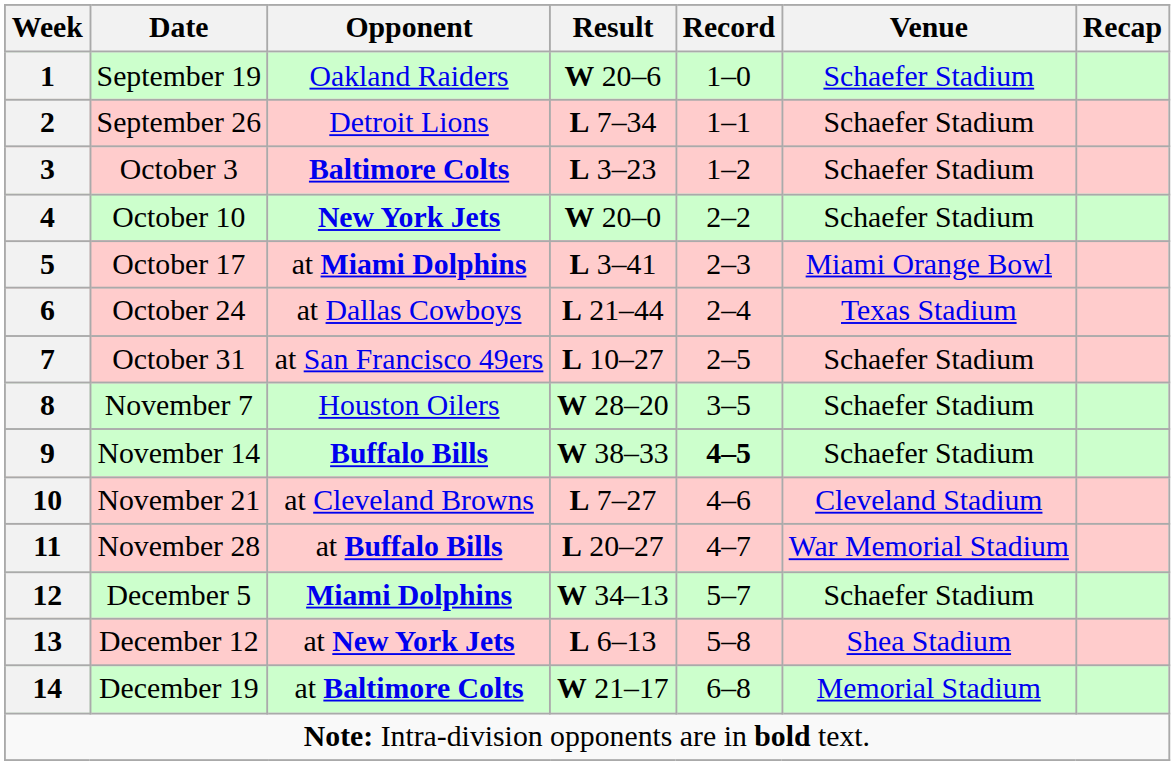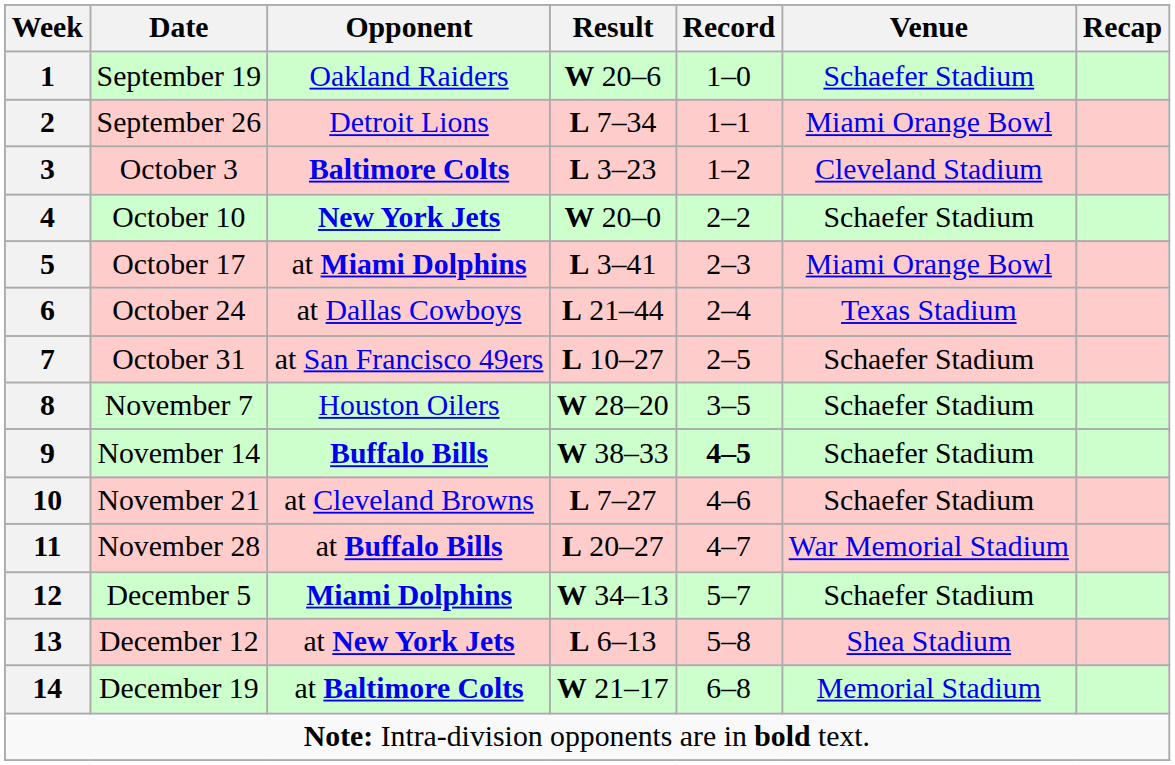(929, 122) Schaefer Stadium -> (929, 122) Miami Orange Bowl
(929, 169) Schaefer Stadium -> (929, 169) Cleveland Stadium
(929, 500) Cleveland Stadium -> (929, 500) Schaefer Stadium
